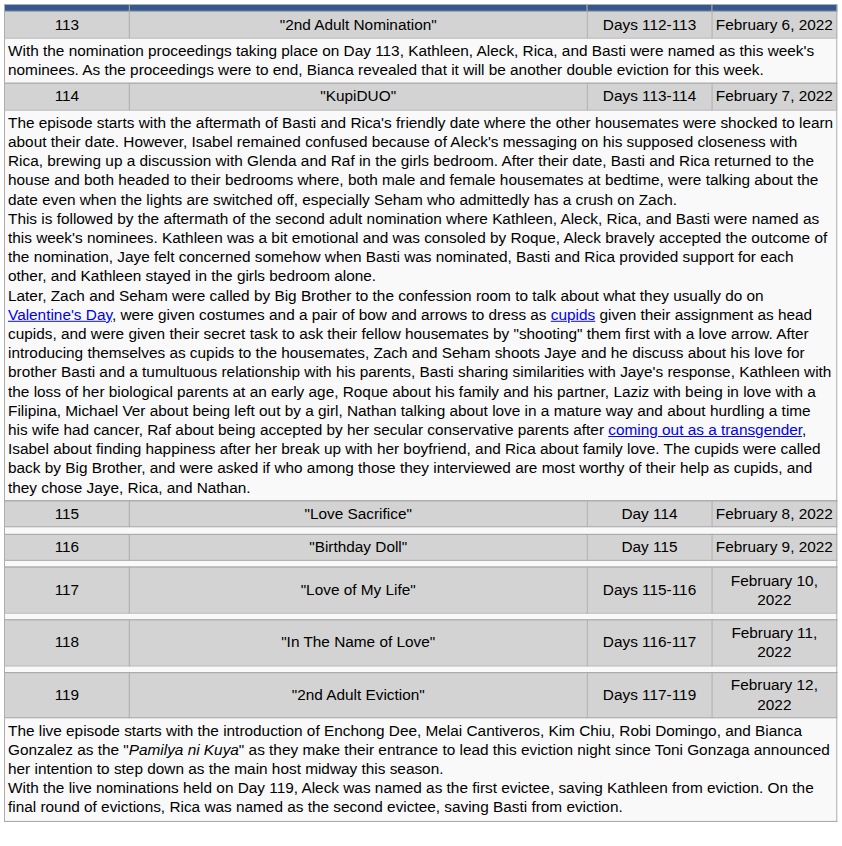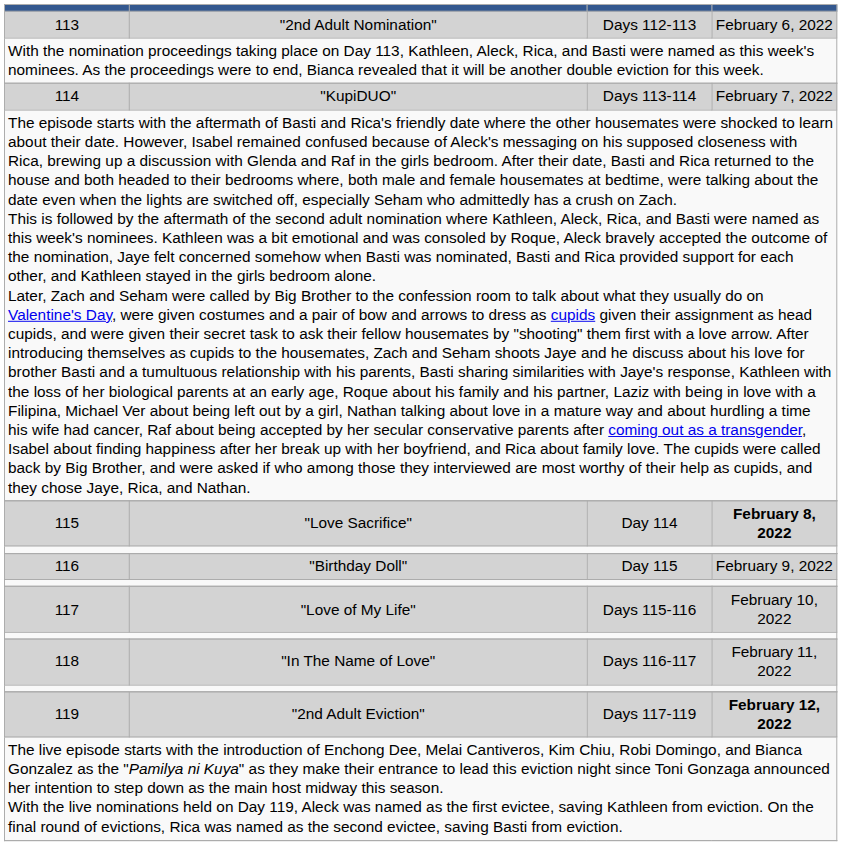(774, 513) normal -> (774, 523) bold
(774, 695) normal -> (774, 714) bold
